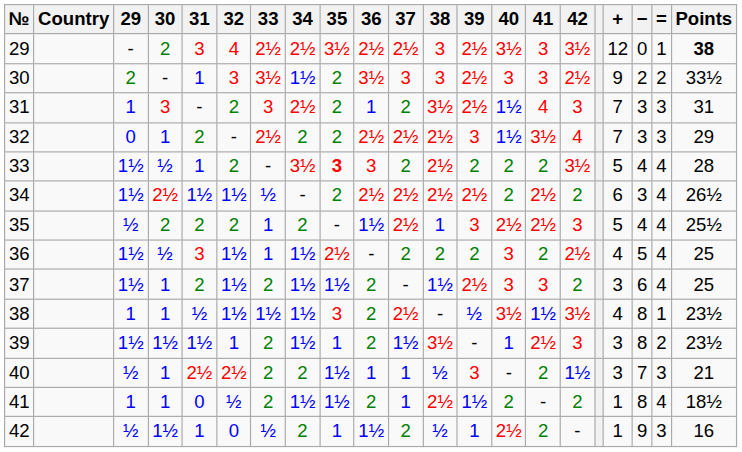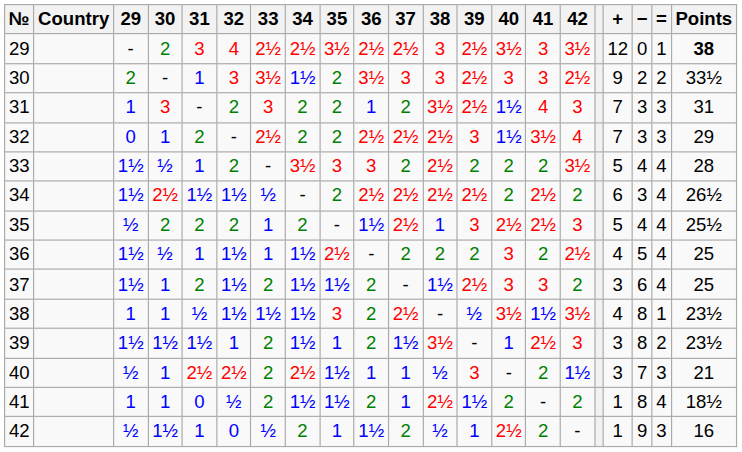(303, 107) 2½ -> (303, 107) 2
(337, 166) bold -> (337, 166) normal
(199, 254) 3 -> (199, 254) 1
(303, 372) 2 -> (303, 372) 2½
